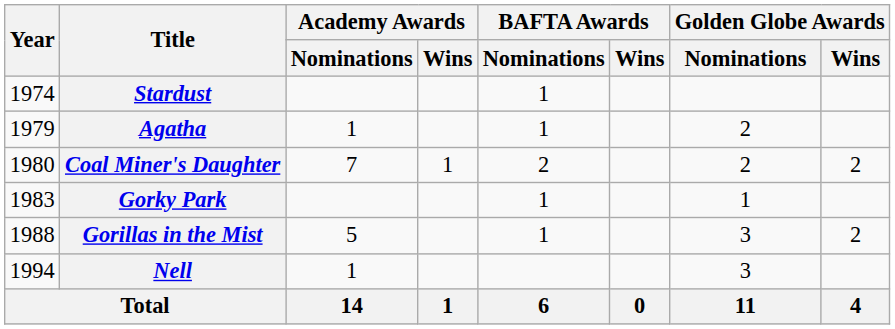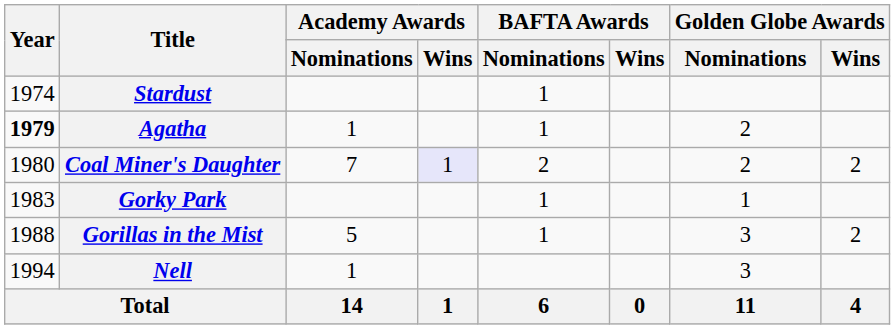(32, 128) normal -> (32, 128) bold
(448, 164) no background -> (448, 164) lavender background
